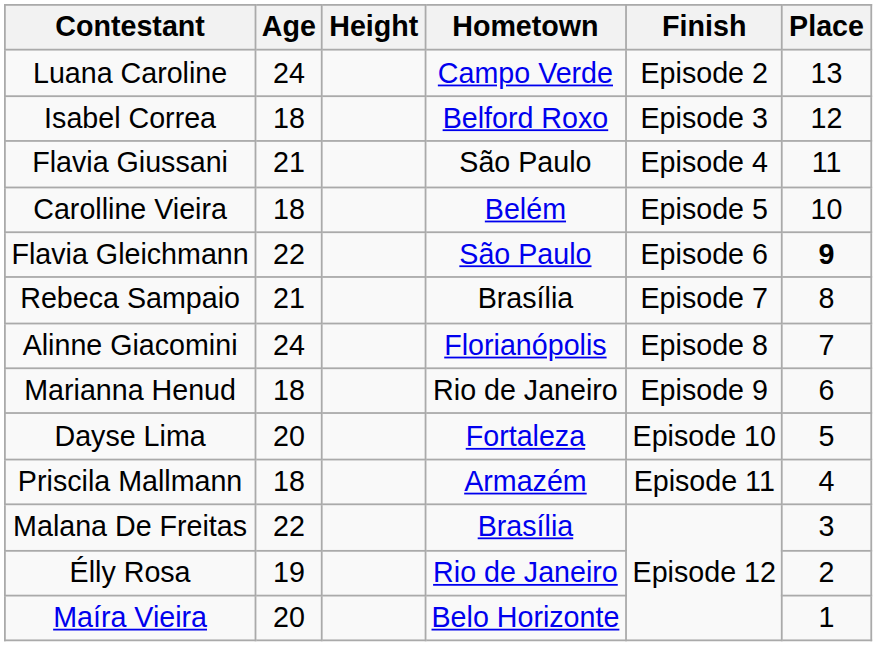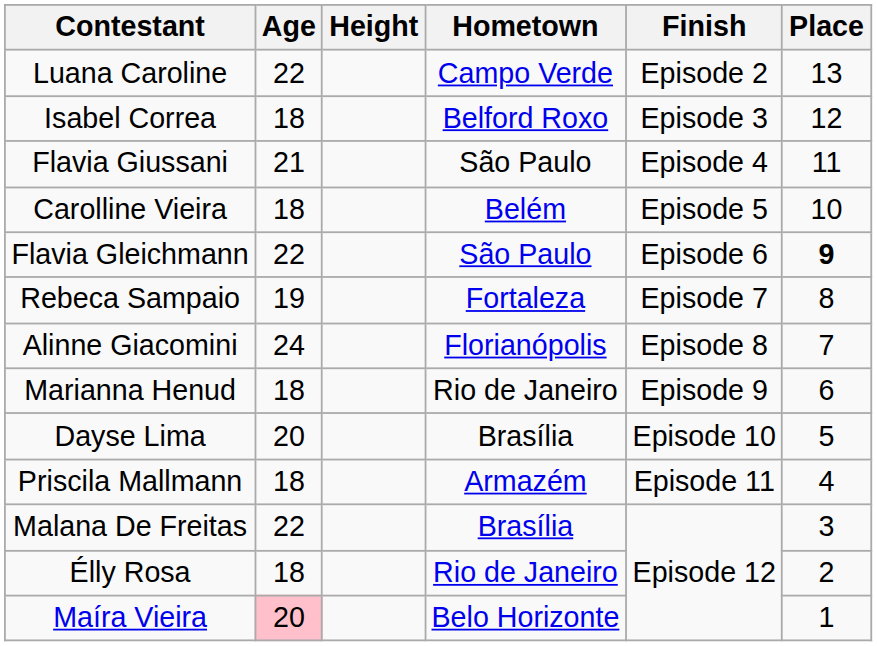(289, 72) 24 -> (289, 72) 22
(289, 299) 21 -> (289, 299) 19
(525, 299) Brasília -> (525, 299) Fortaleza
(525, 436) Fortaleza -> (525, 436) Brasília
(289, 572) 19 -> (289, 572) 18
(289, 617) no background -> (289, 617) pink background
